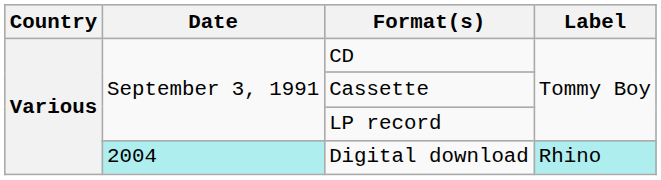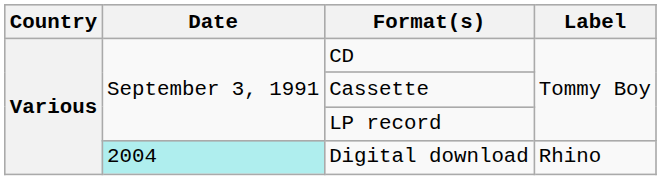(570, 157) paleturquoise background -> (570, 157) no background
